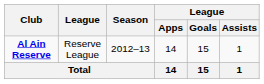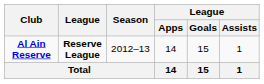(82, 49) normal -> (82, 49) bold
